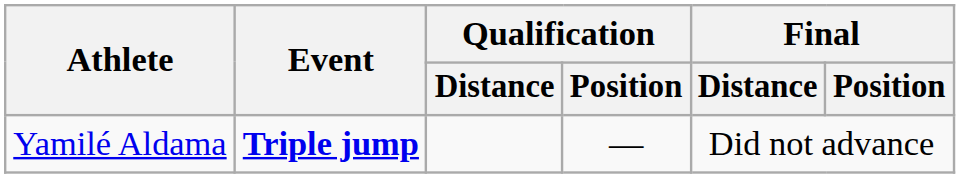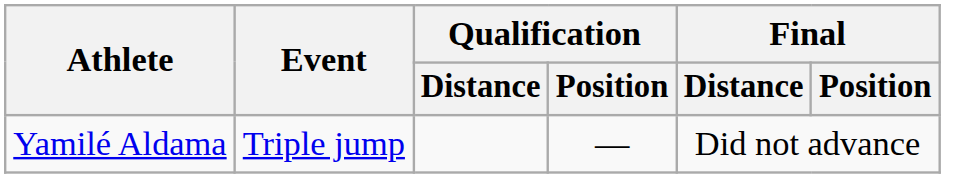(331, 143) bold -> (324, 143) normal
